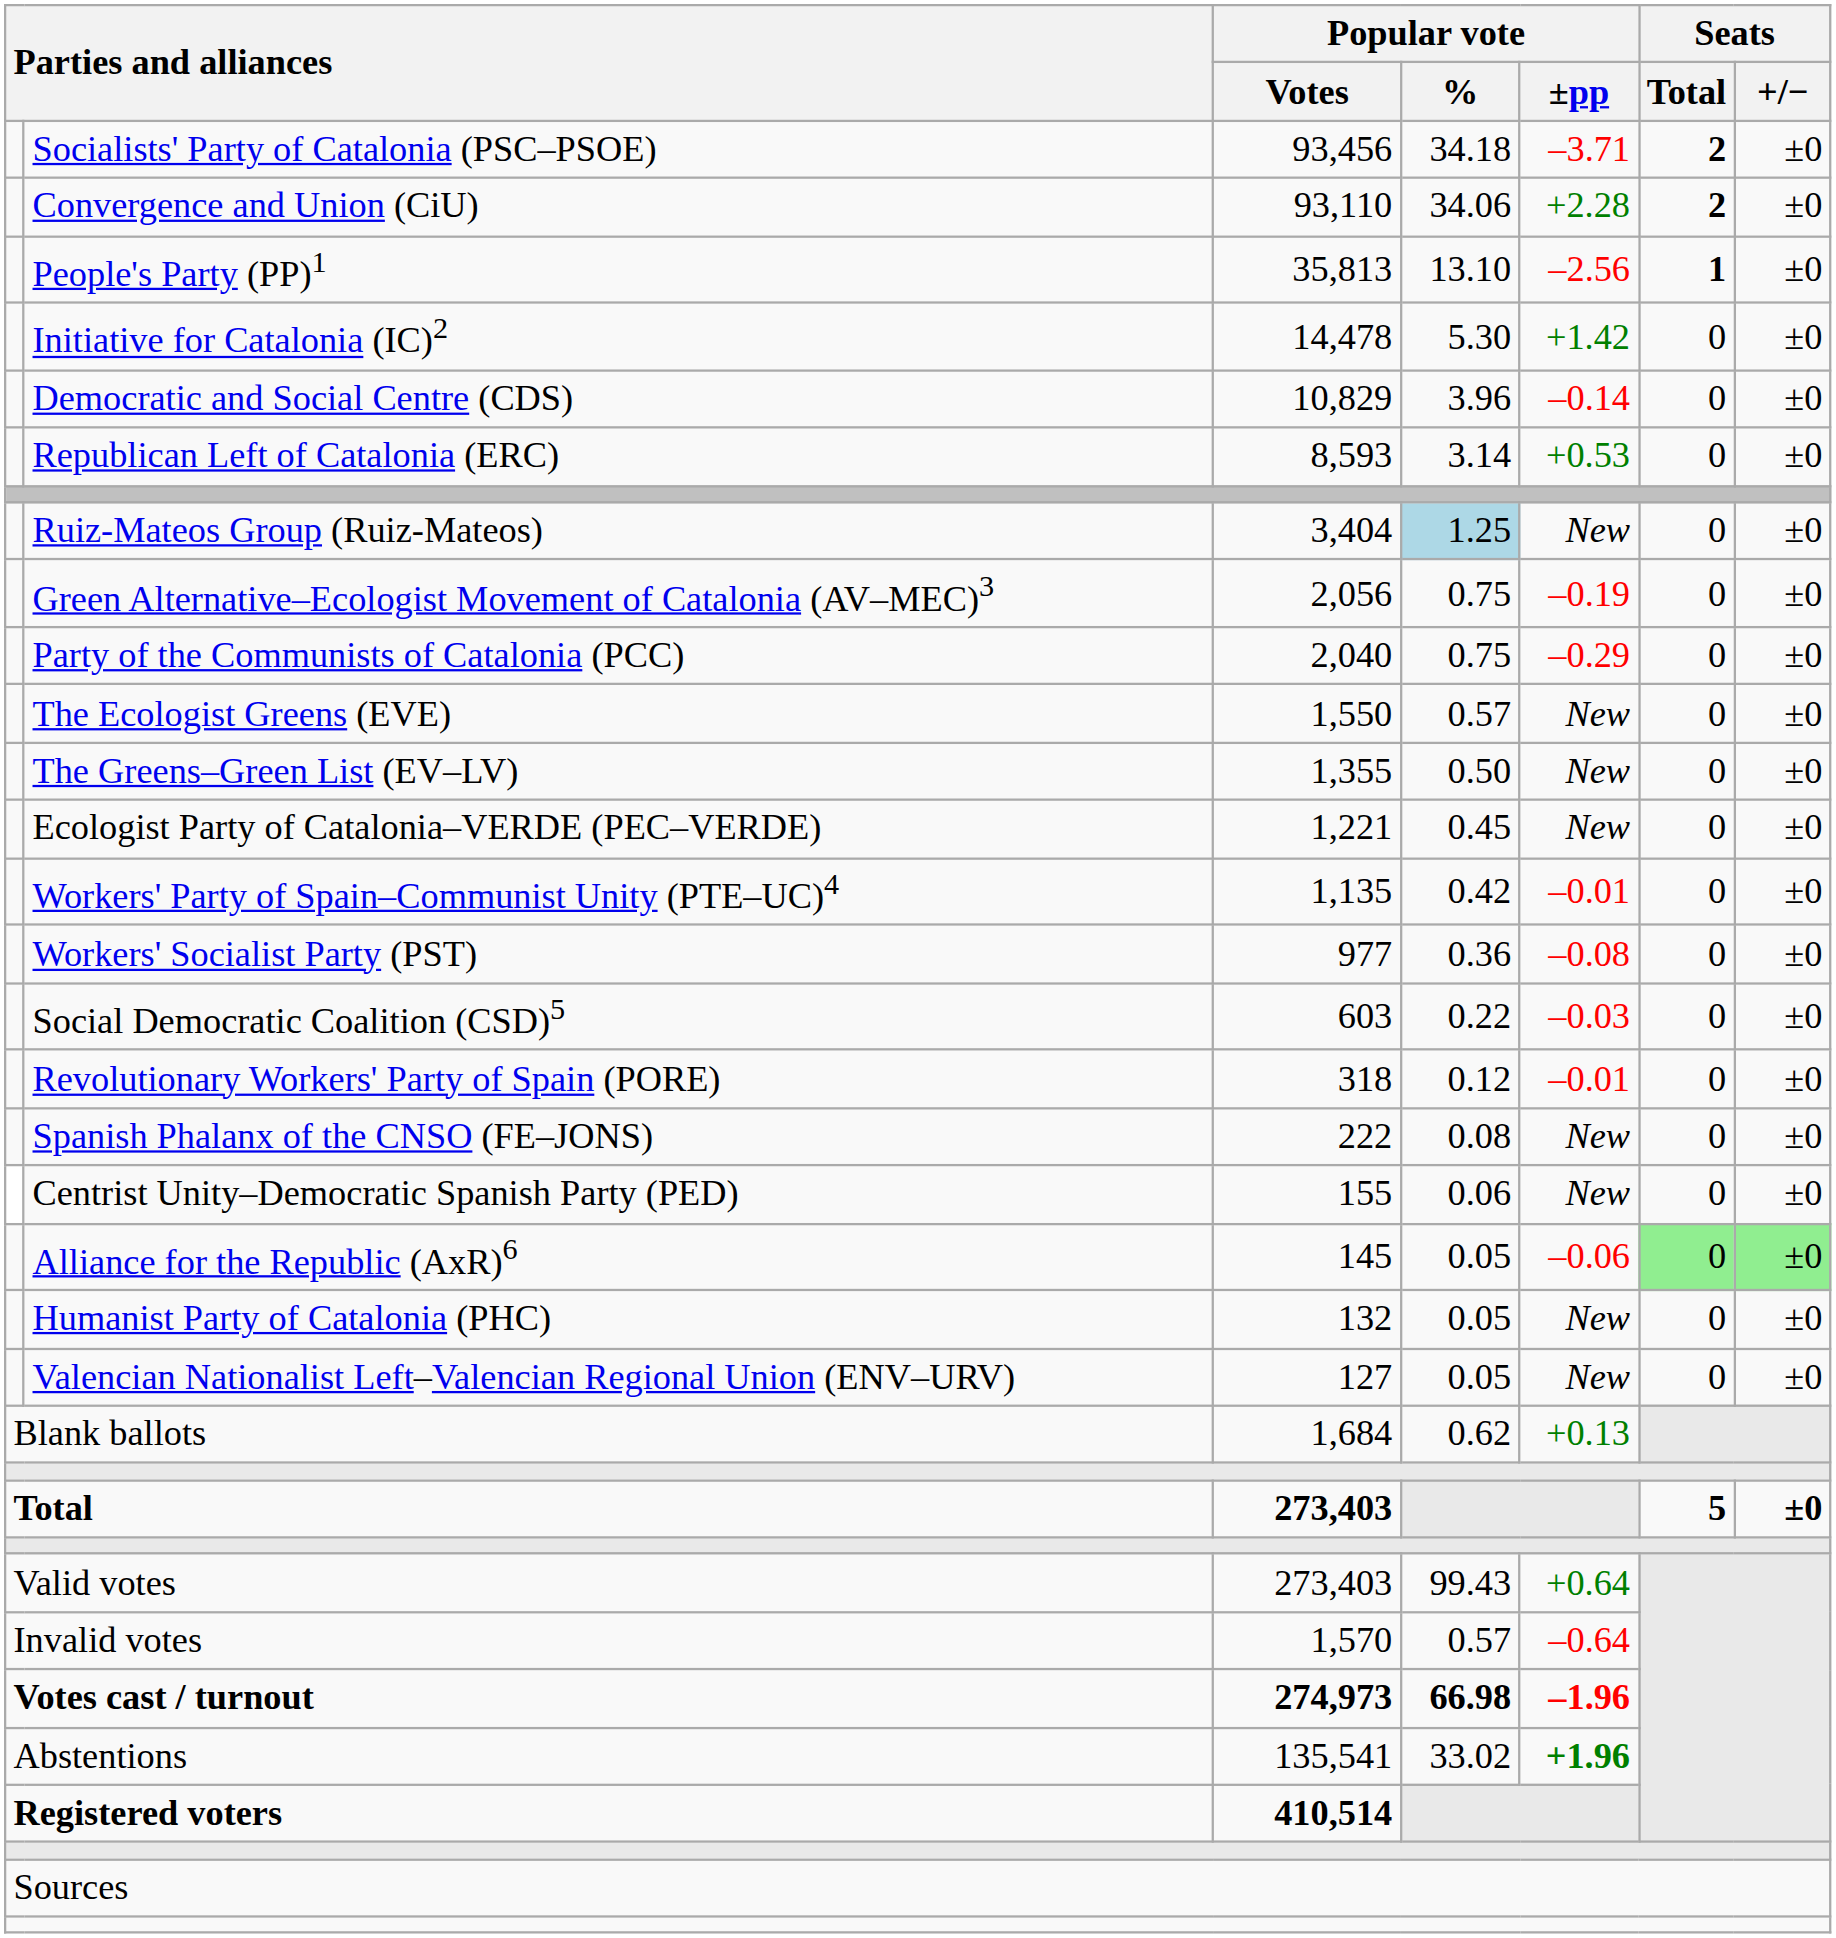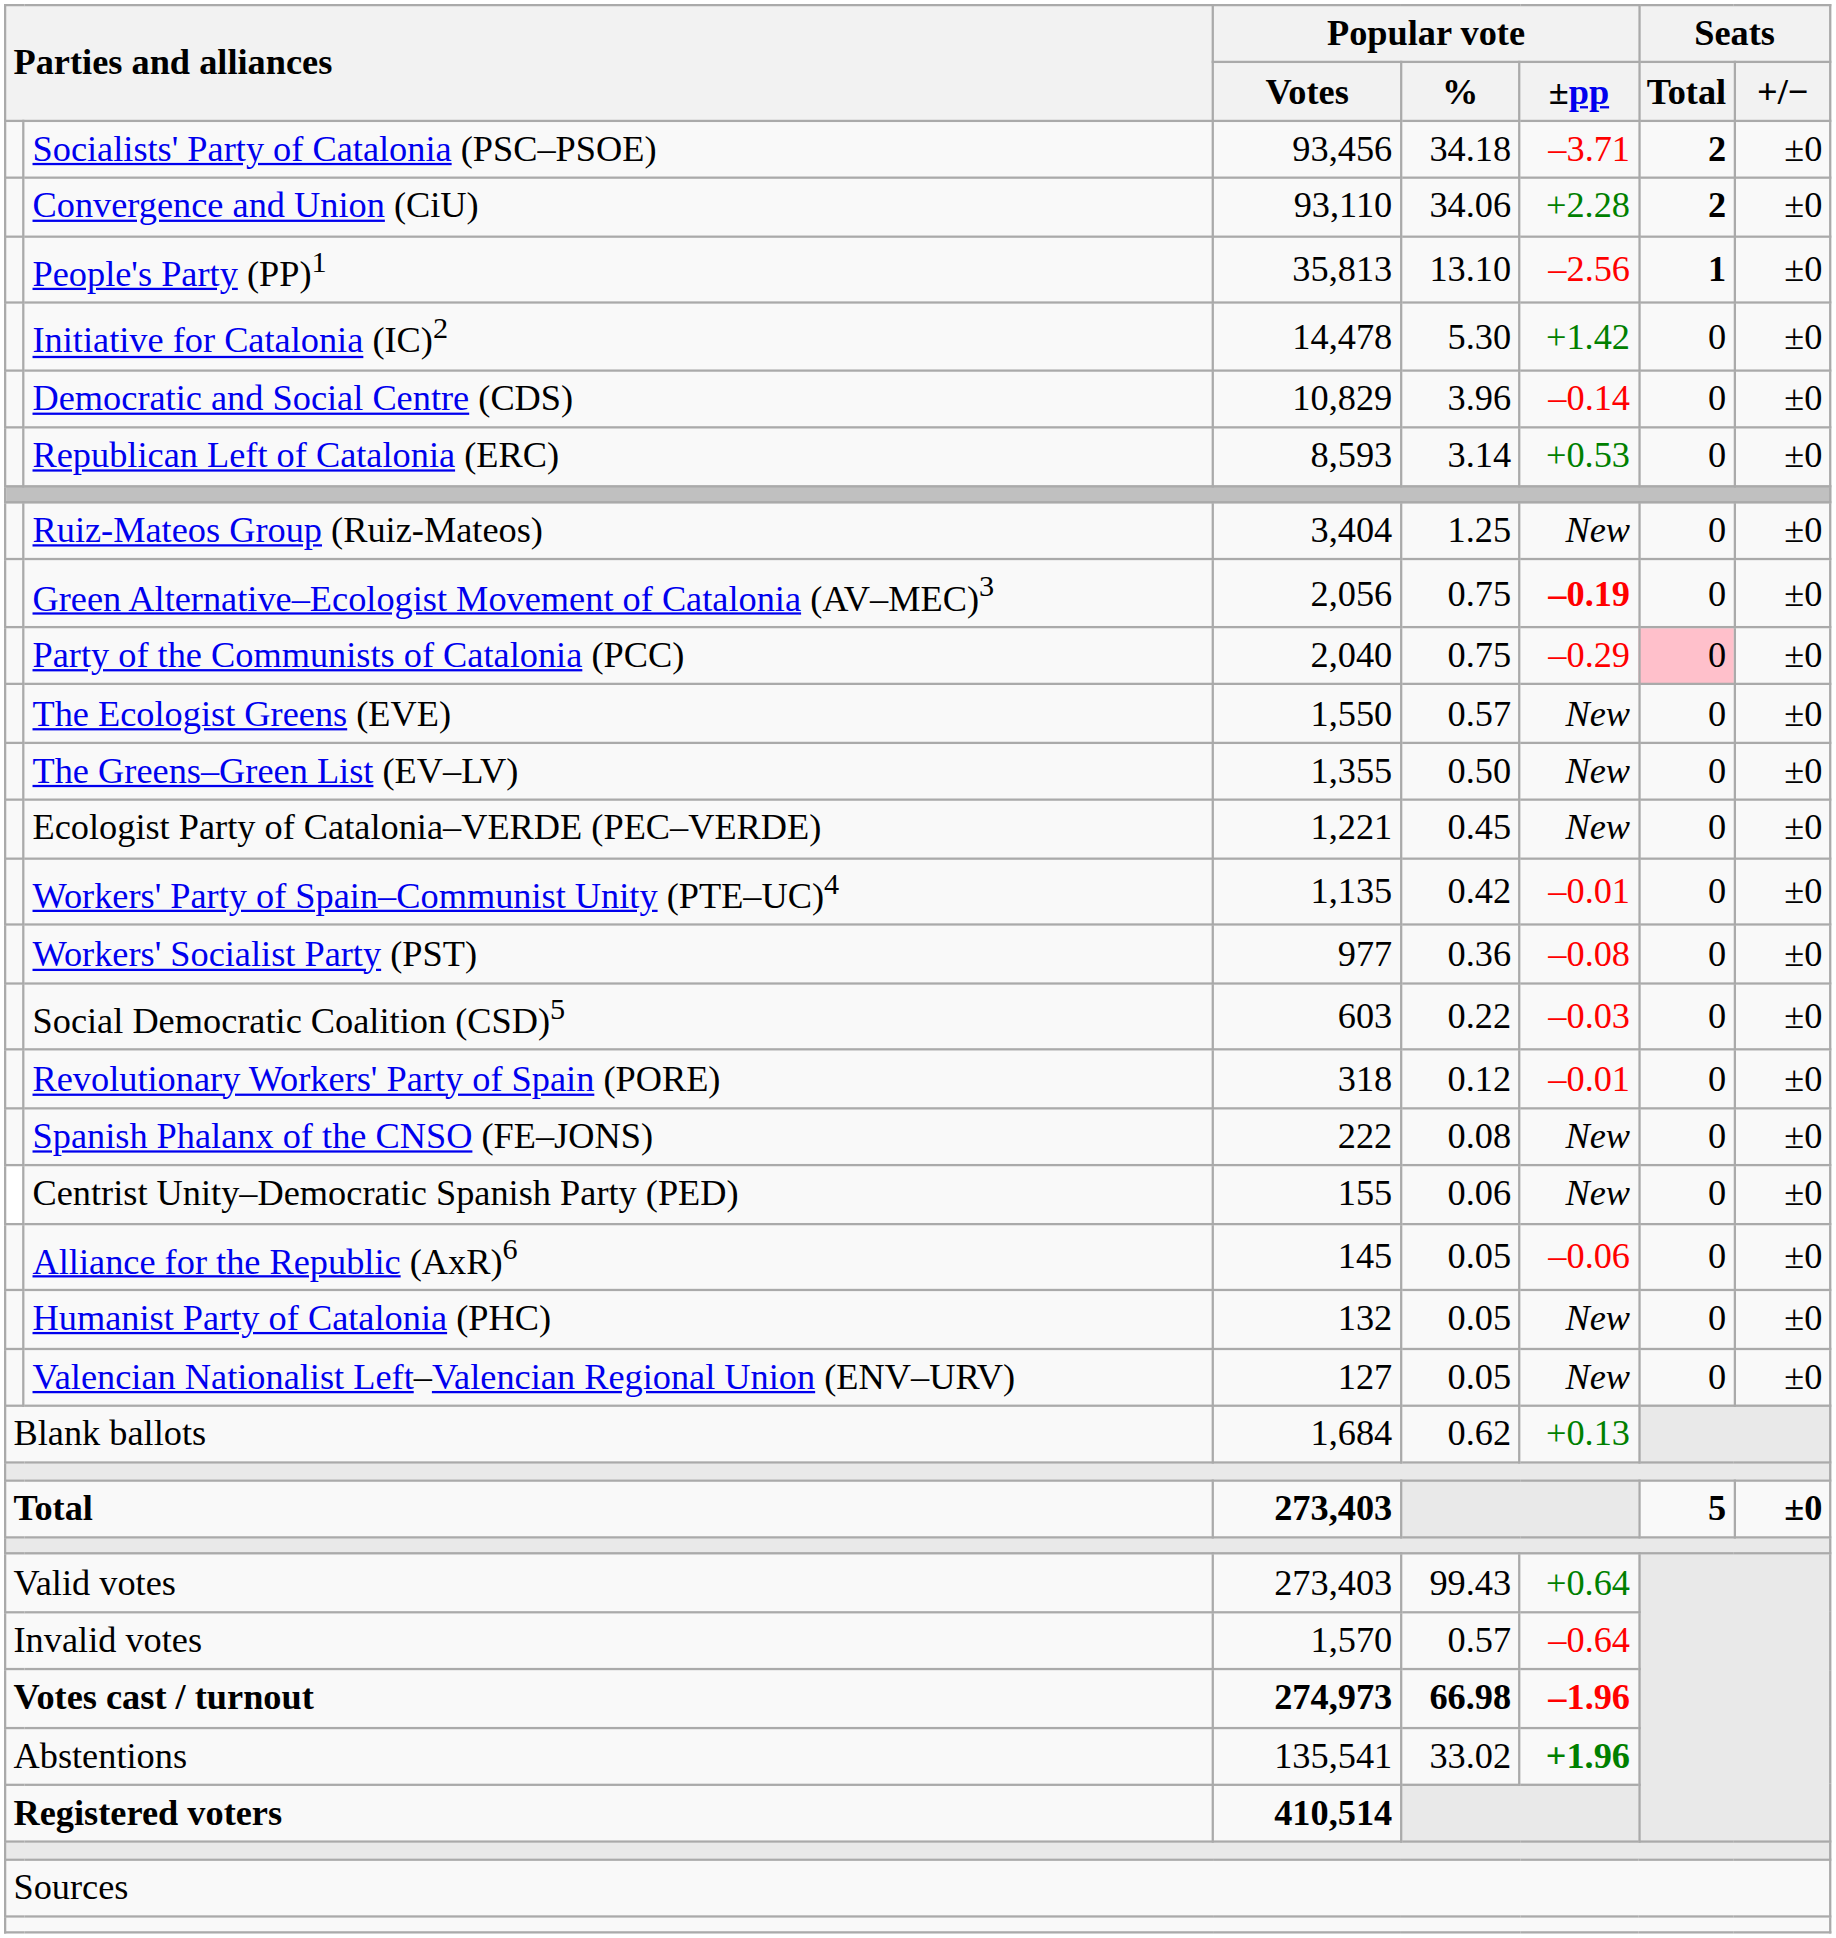(1479, 530) lightblue background -> (1479, 530) no background
(1589, 592) normal -> (1589, 592) bold
(1717, 655) no background -> (1717, 655) pink background
(1717, 1256) lightgreen background -> (1717, 1256) no background
(1803, 1256) lightgreen background -> (1803, 1256) no background
